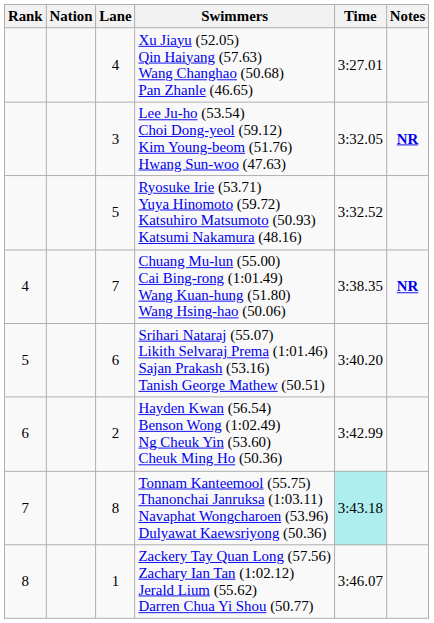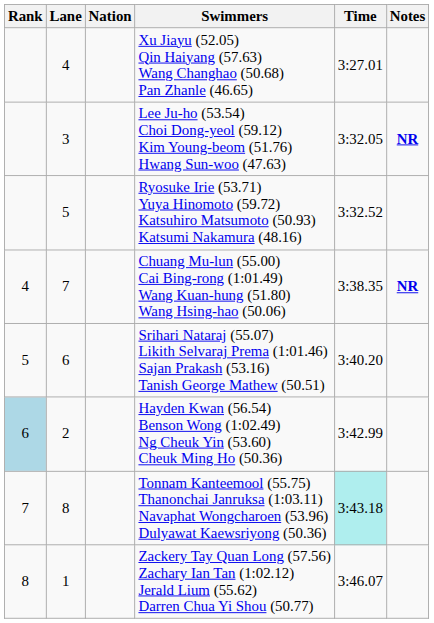columns swapped: (115, 16) <-> (71, 16)
(25, 434) no background -> (25, 434) lightblue background
